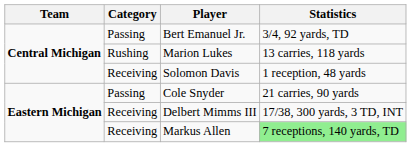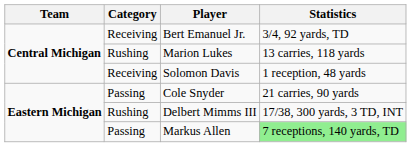(126, 34) Passing -> (132, 34) Receiving
(132, 112) Receiving -> (128, 112) Rushing
(132, 131) Receiving -> (126, 131) Passing
